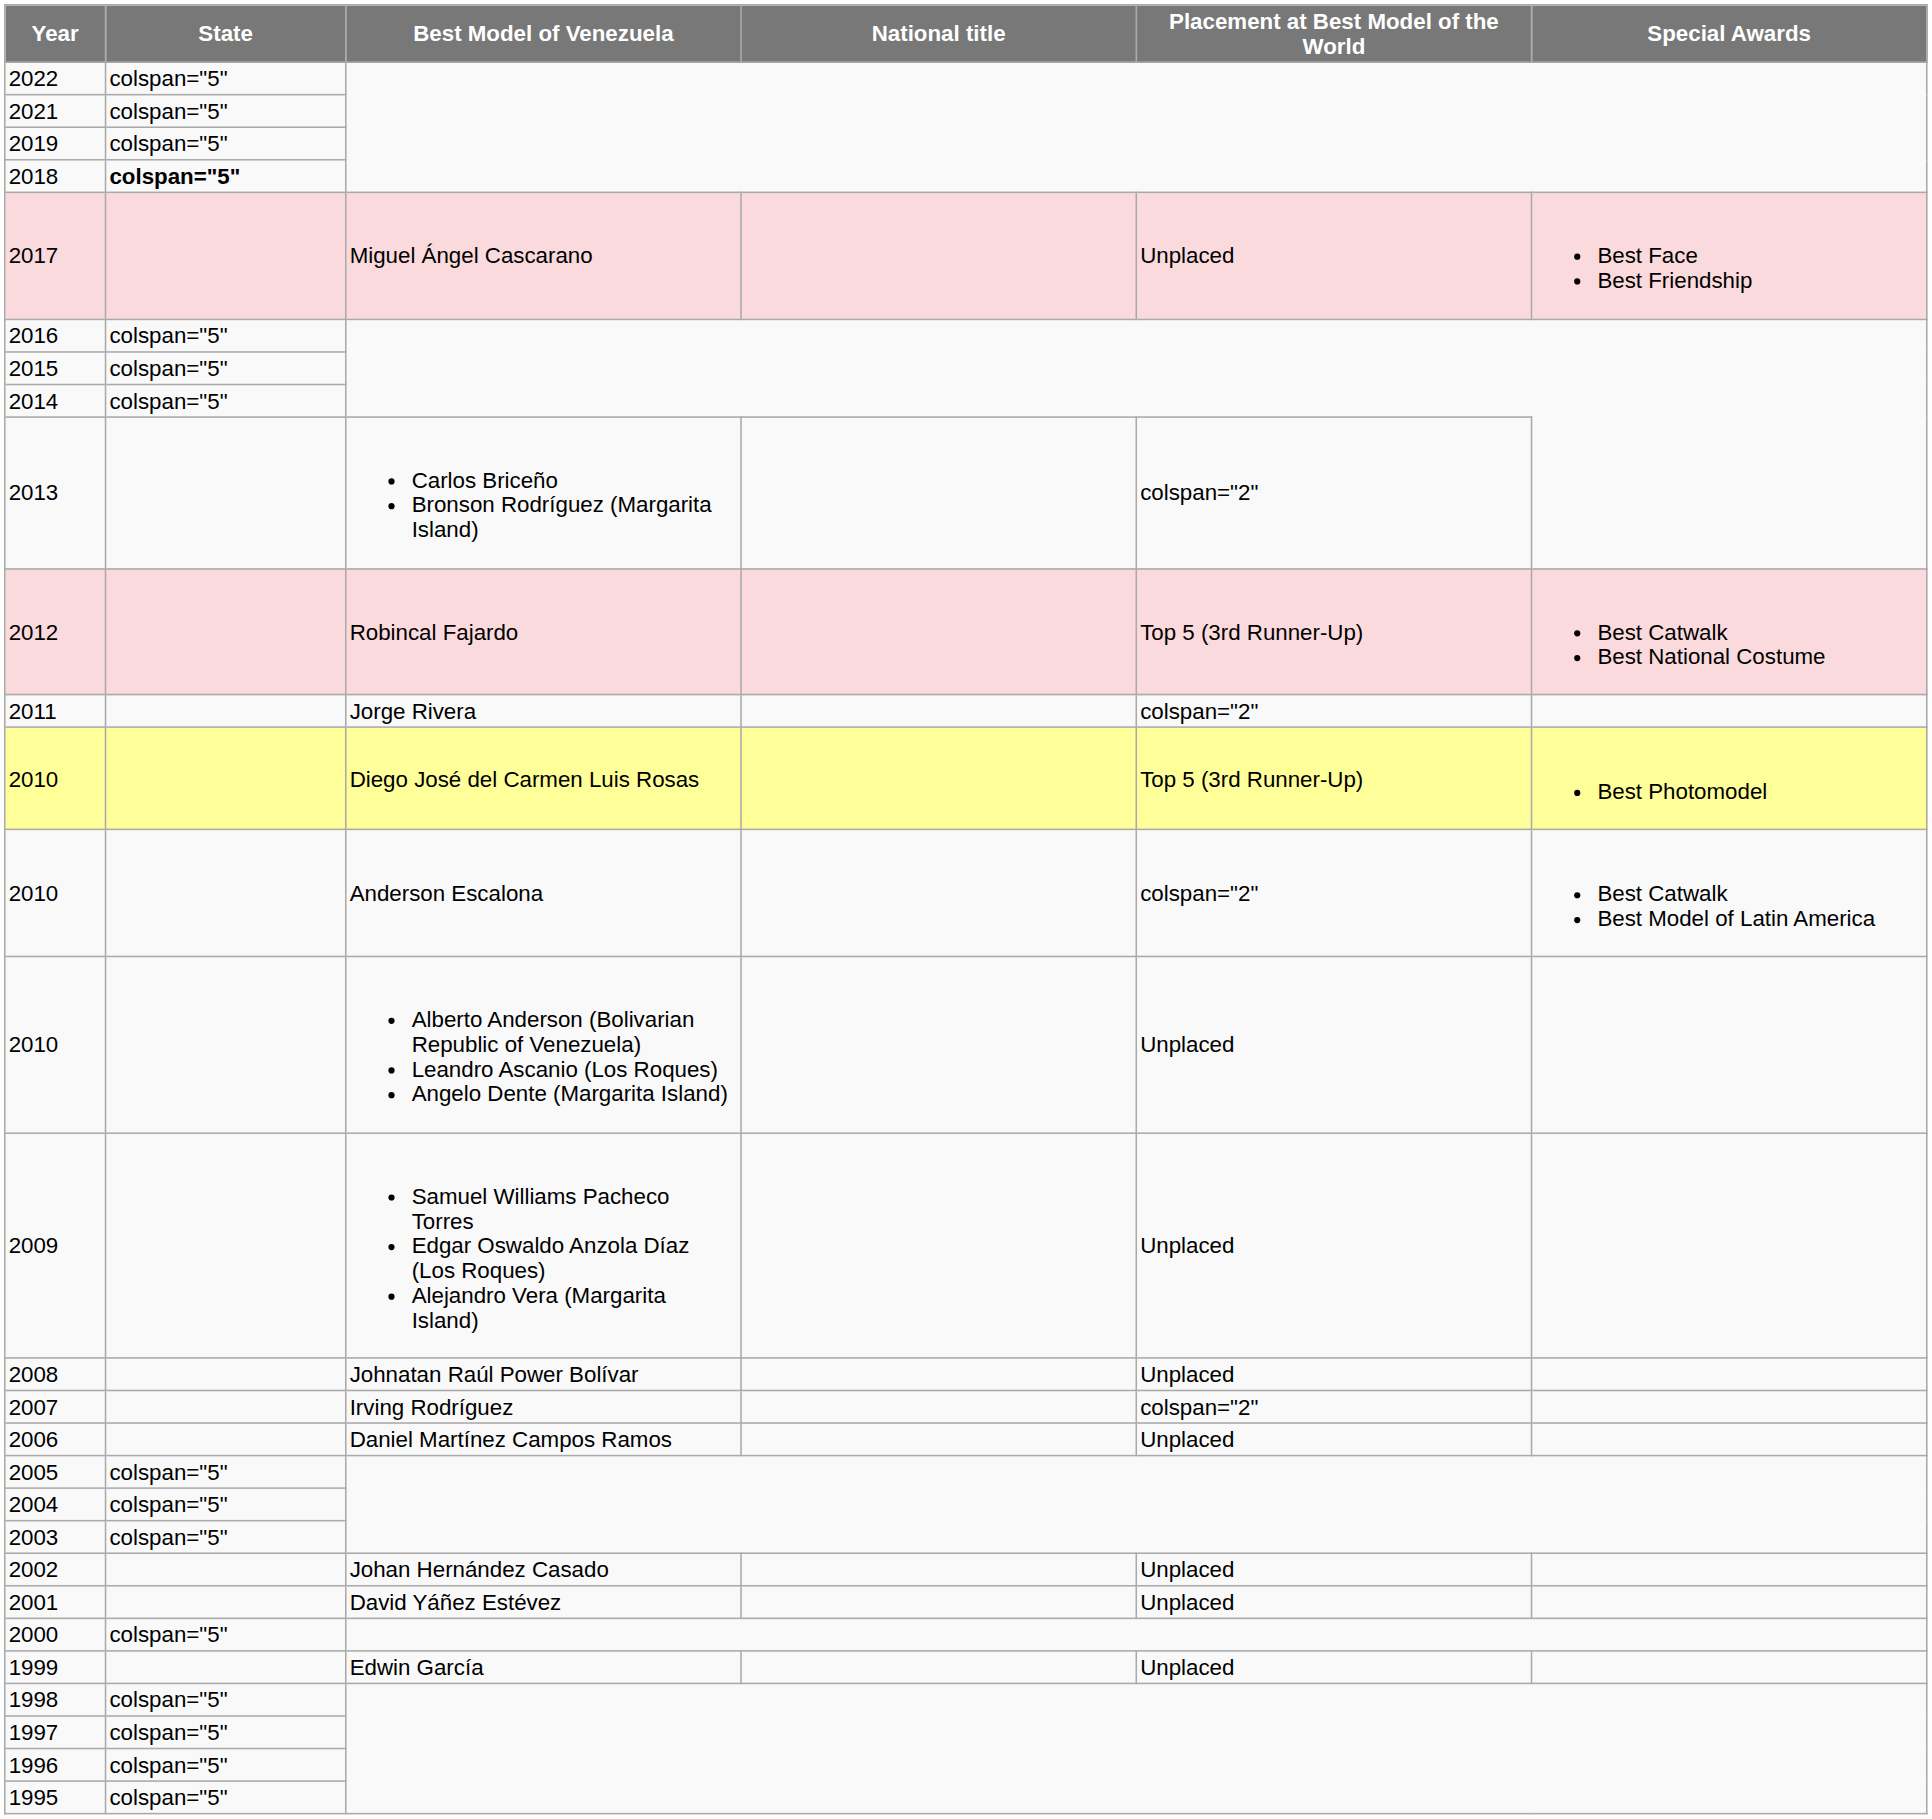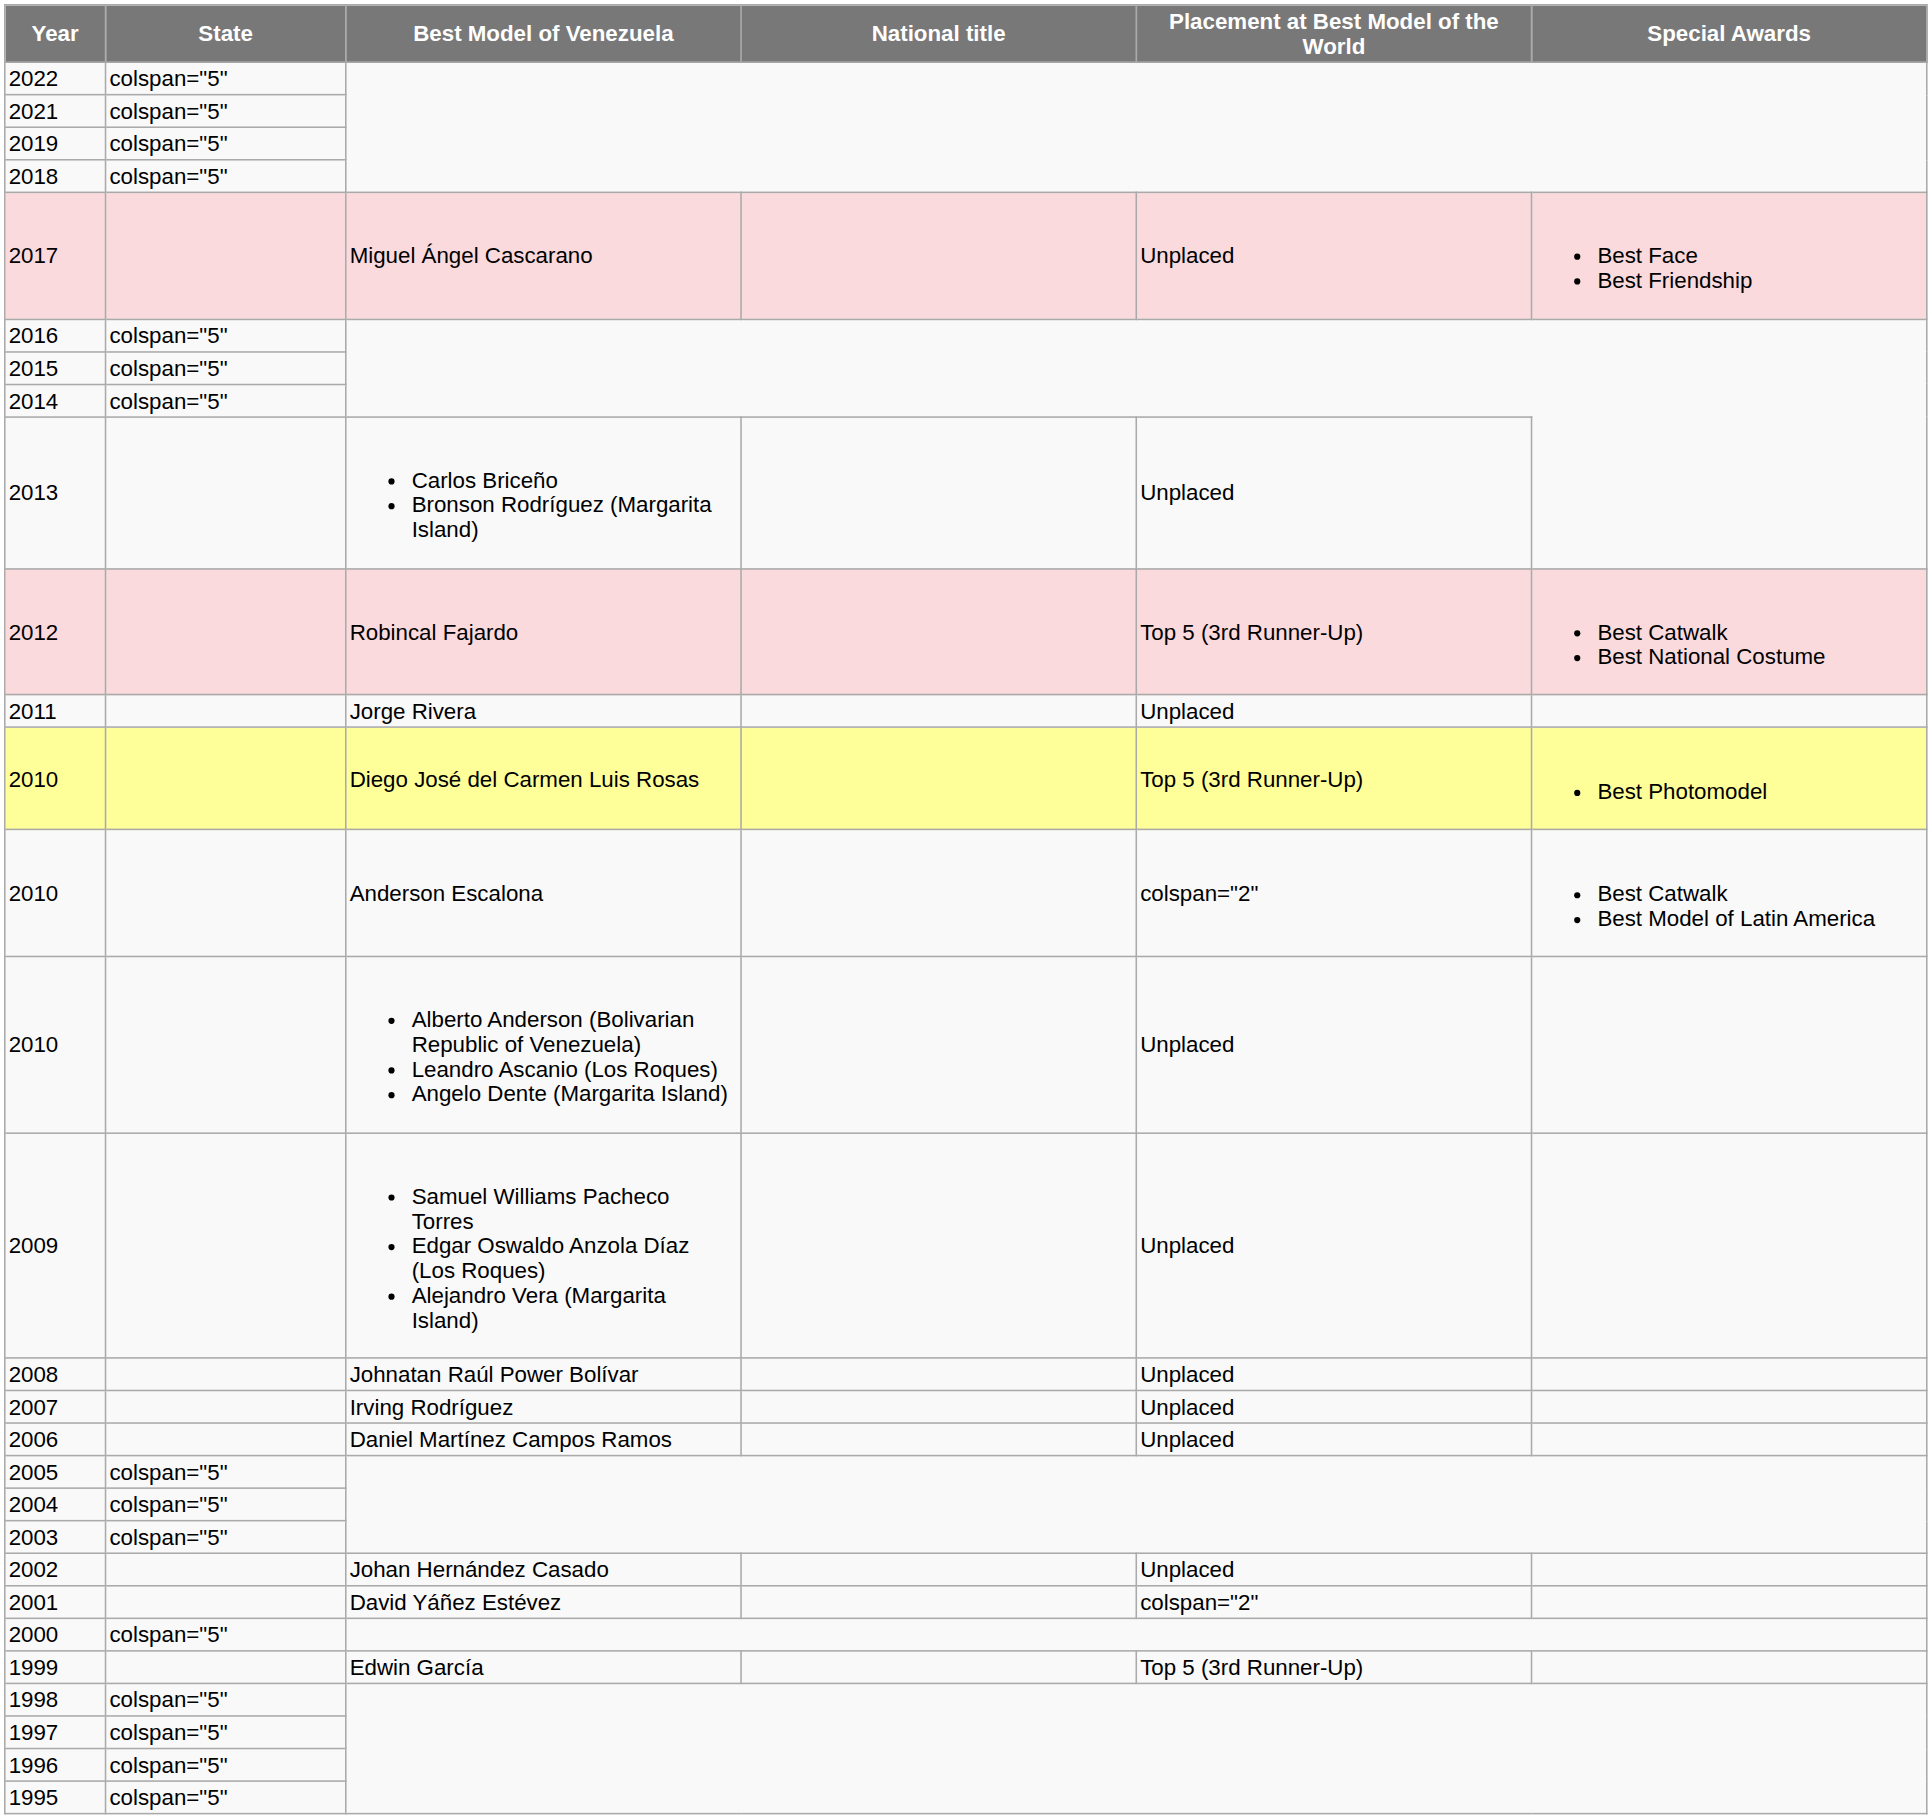(175, 176) bold -> (168, 176) normal
(1199, 493) colspan="2" -> (1187, 493) Unplaced
(1199, 711) colspan="2" -> (1187, 711) Unplaced
(1199, 1407) colspan="2" -> (1187, 1407) Unplaced
(1187, 1603) Unplaced -> (1199, 1603) colspan="2"
(1187, 1668) Unplaced -> (1252, 1668) Top 5 (3rd Runner-Up)
